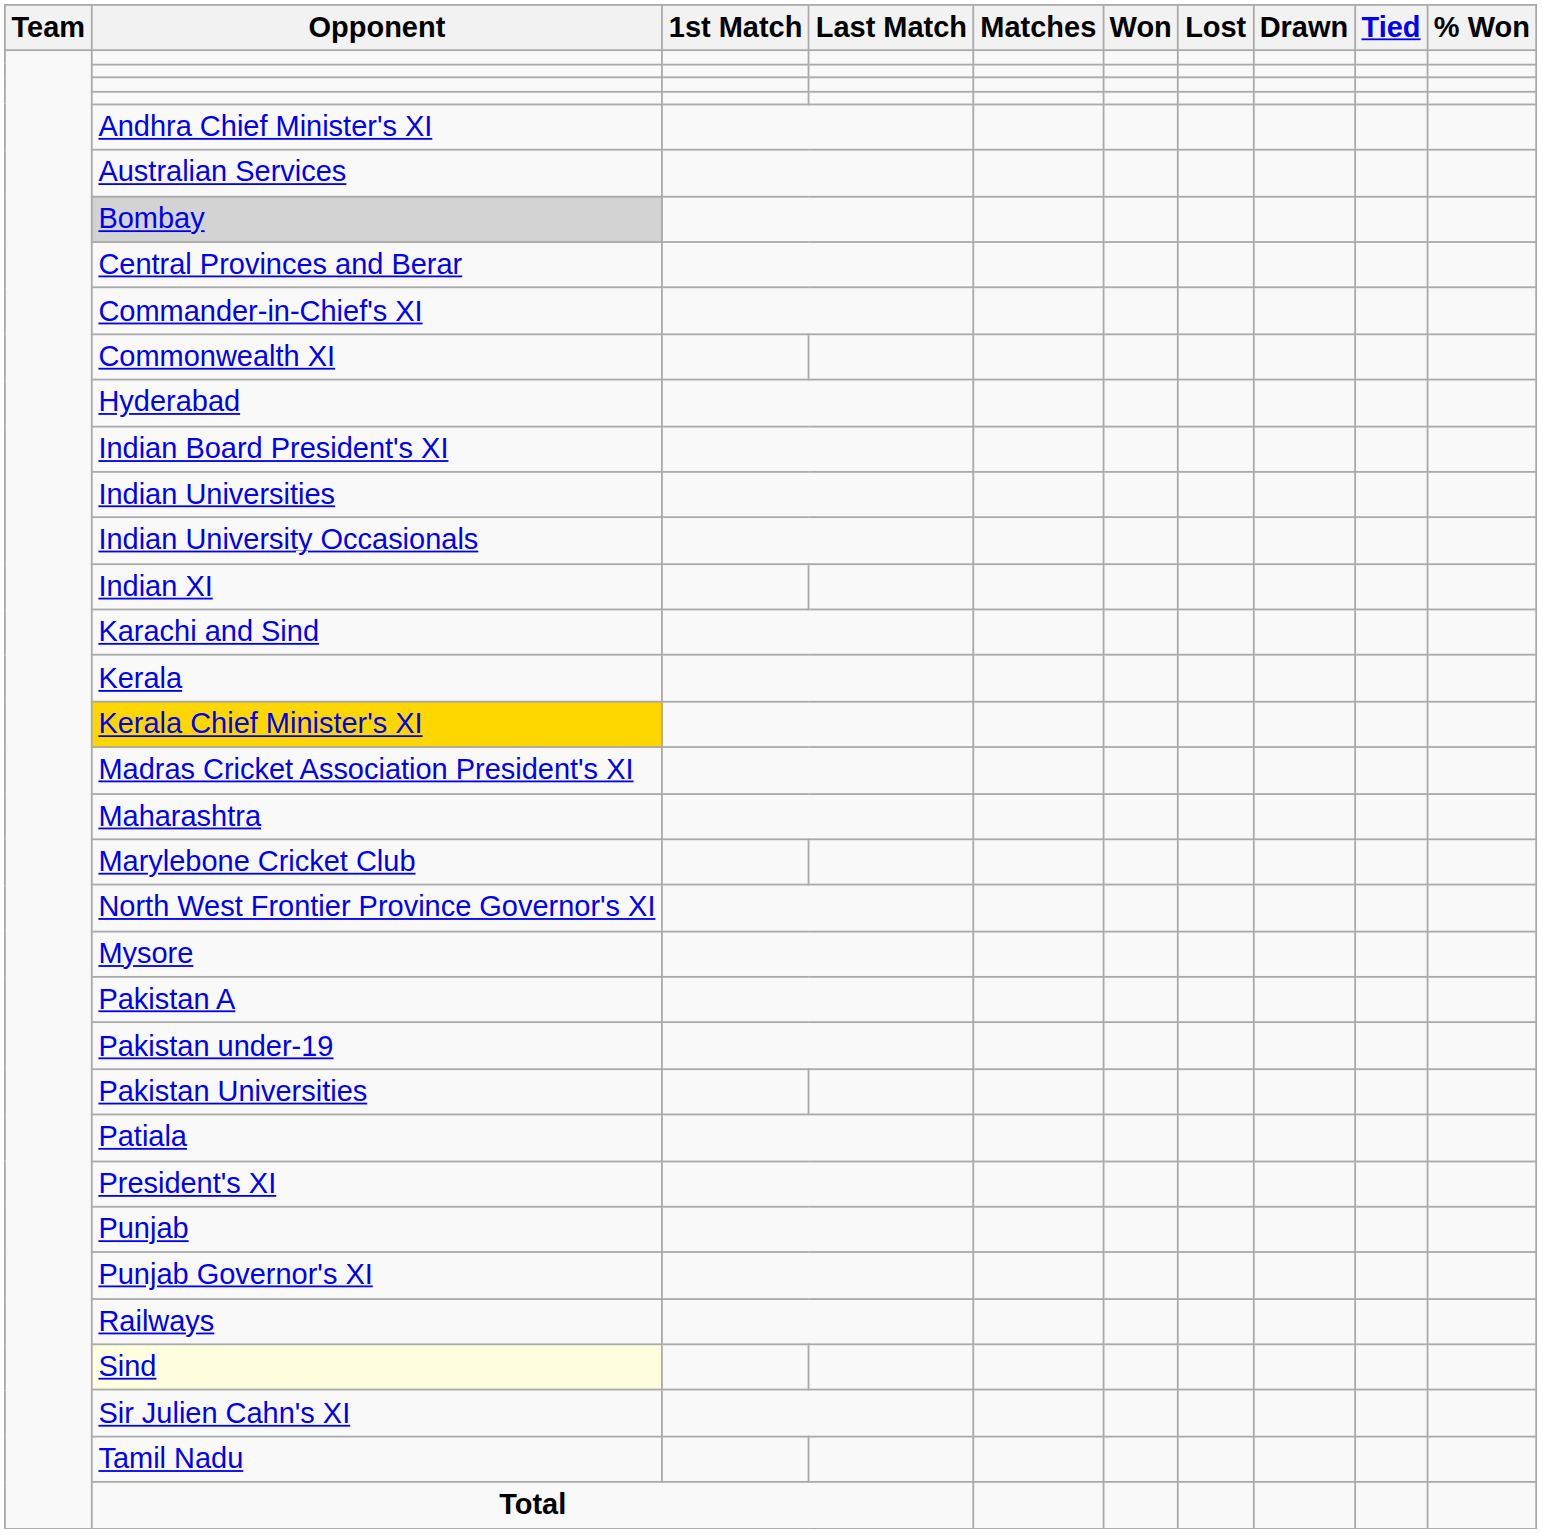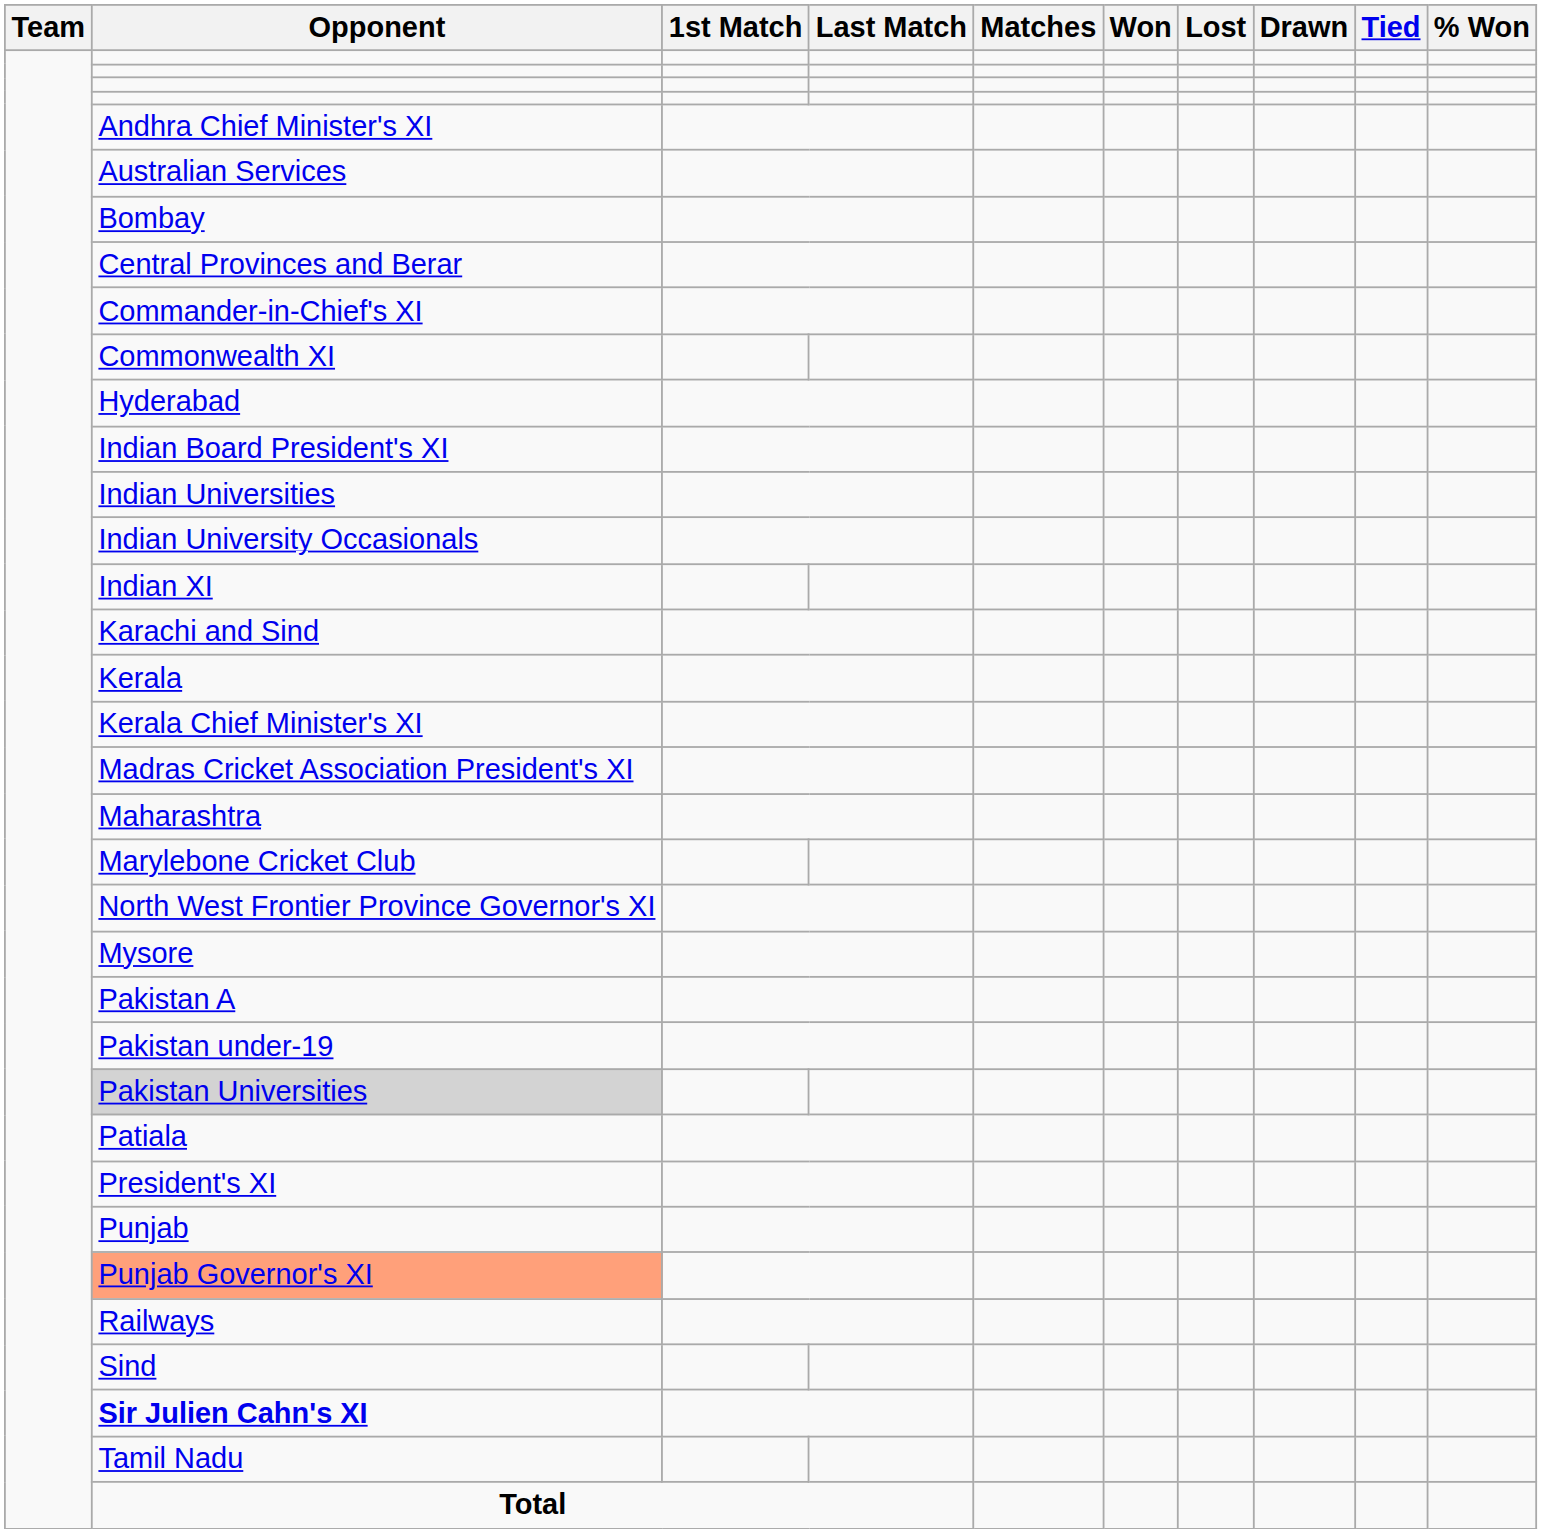(152, 218) lightgrey background -> (152, 218) no background
(261, 723) gold background -> (261, 723) no background
(233, 1091) no background -> (233, 1091) lightgrey background
(236, 1275) no background -> (236, 1275) lightsalmon background
(127, 1366) lightyellow background -> (127, 1366) no background
(224, 1412) normal -> (233, 1412) bold
